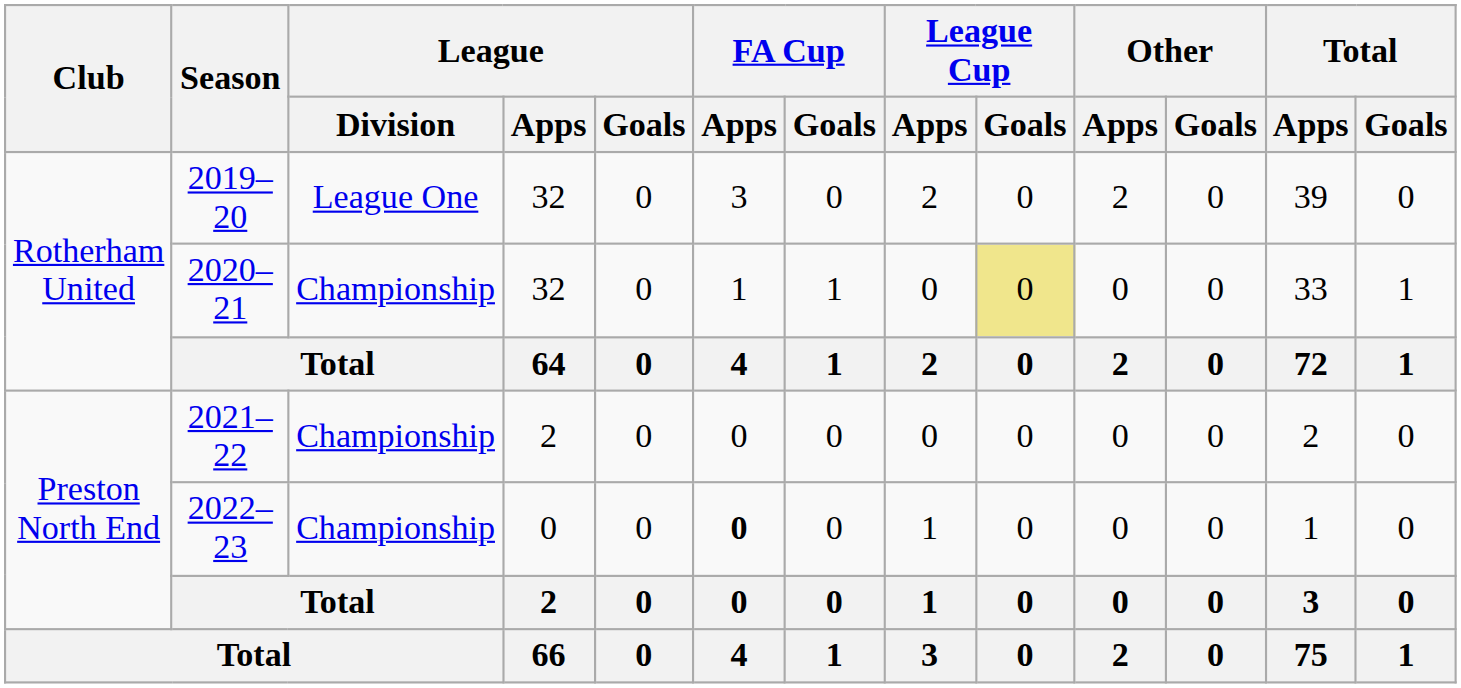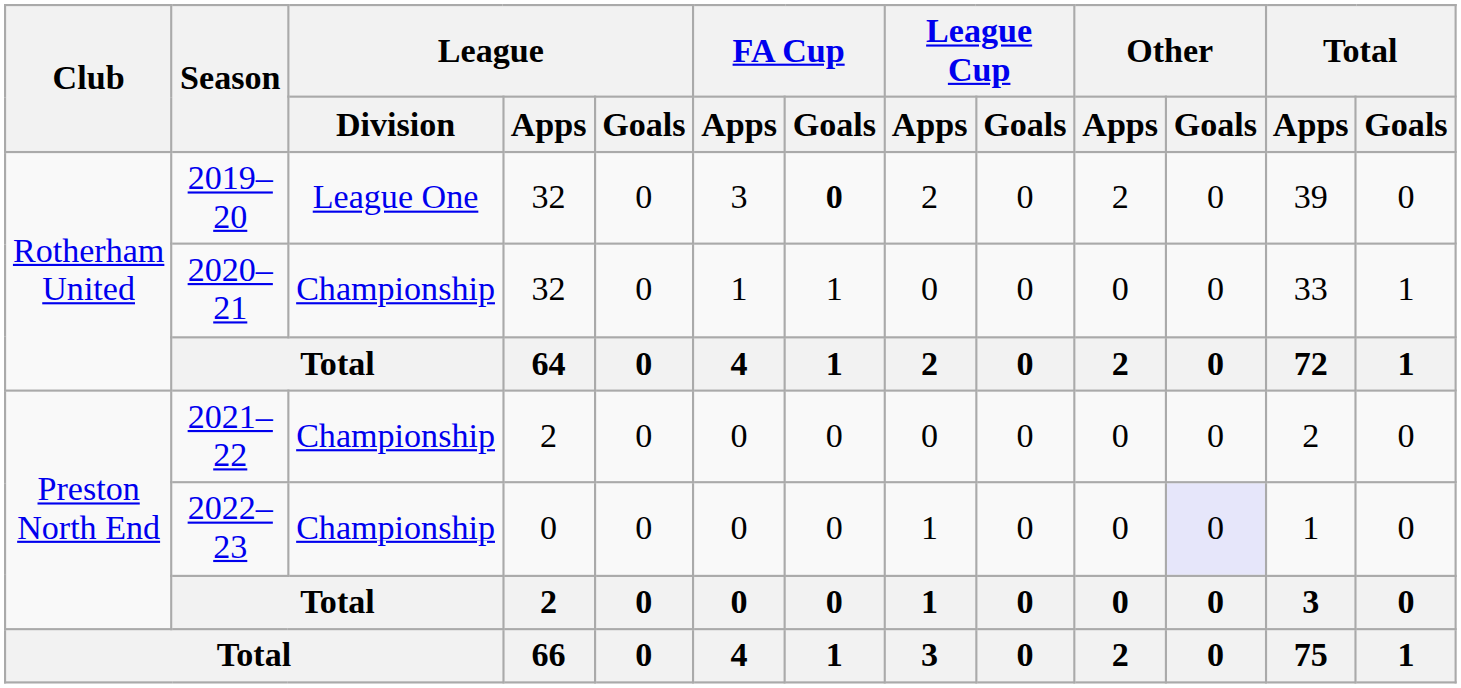(834, 197) normal -> (834, 197) bold
(1025, 289) khaki background -> (1025, 289) no background
(739, 528) bold -> (739, 528) normal
(1215, 528) no background -> (1215, 528) lavender background
